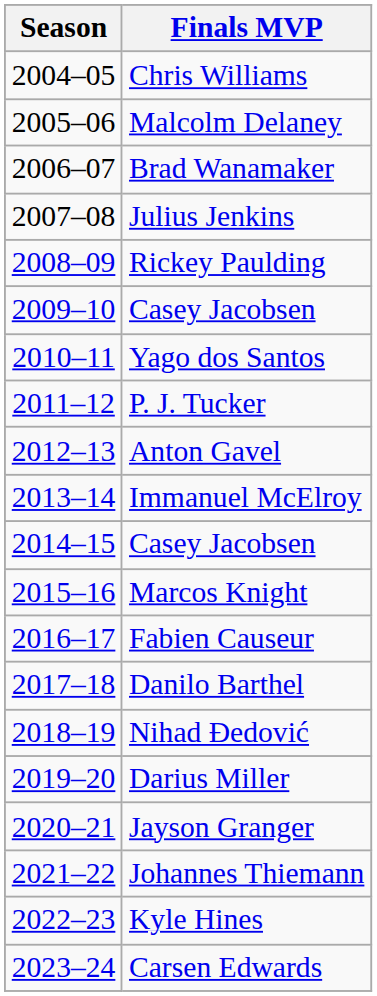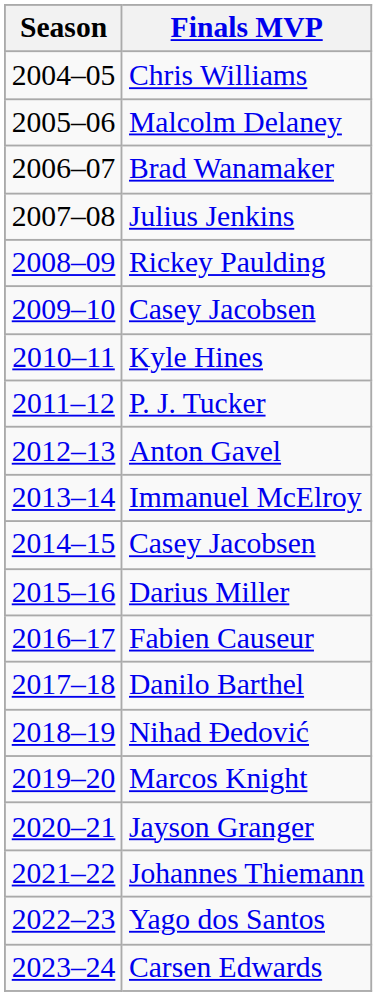(227, 356) Yago dos Santos -> (196, 356) Kyle Hines
(218, 591) Marcos Knight -> (209, 591) Darius Miller
(209, 779) Darius Miller -> (218, 779) Marcos Knight
(196, 919) Kyle Hines -> (227, 919) Yago dos Santos
